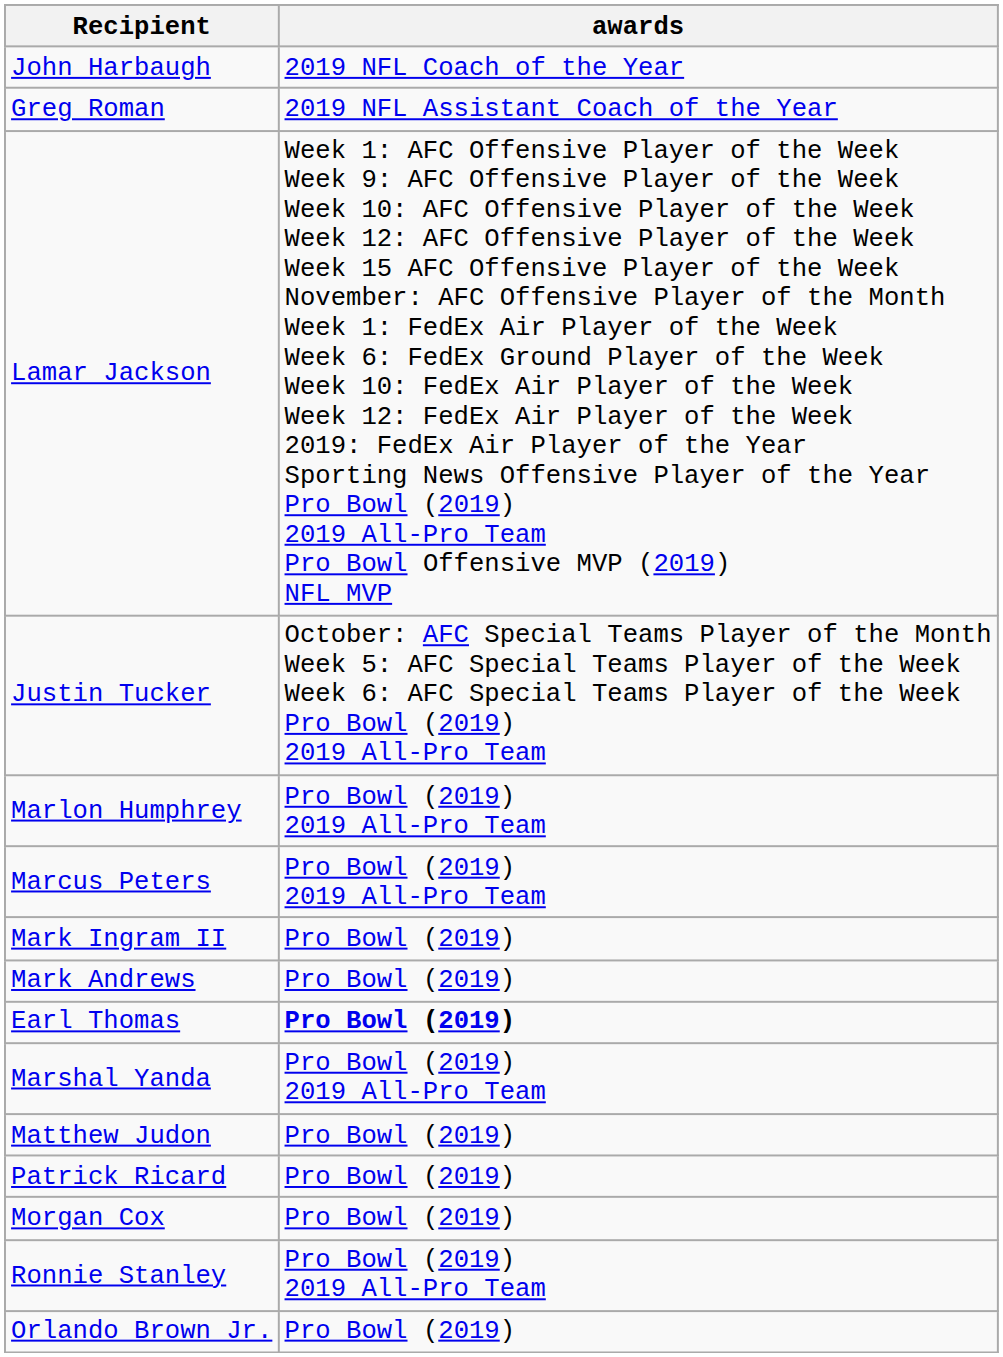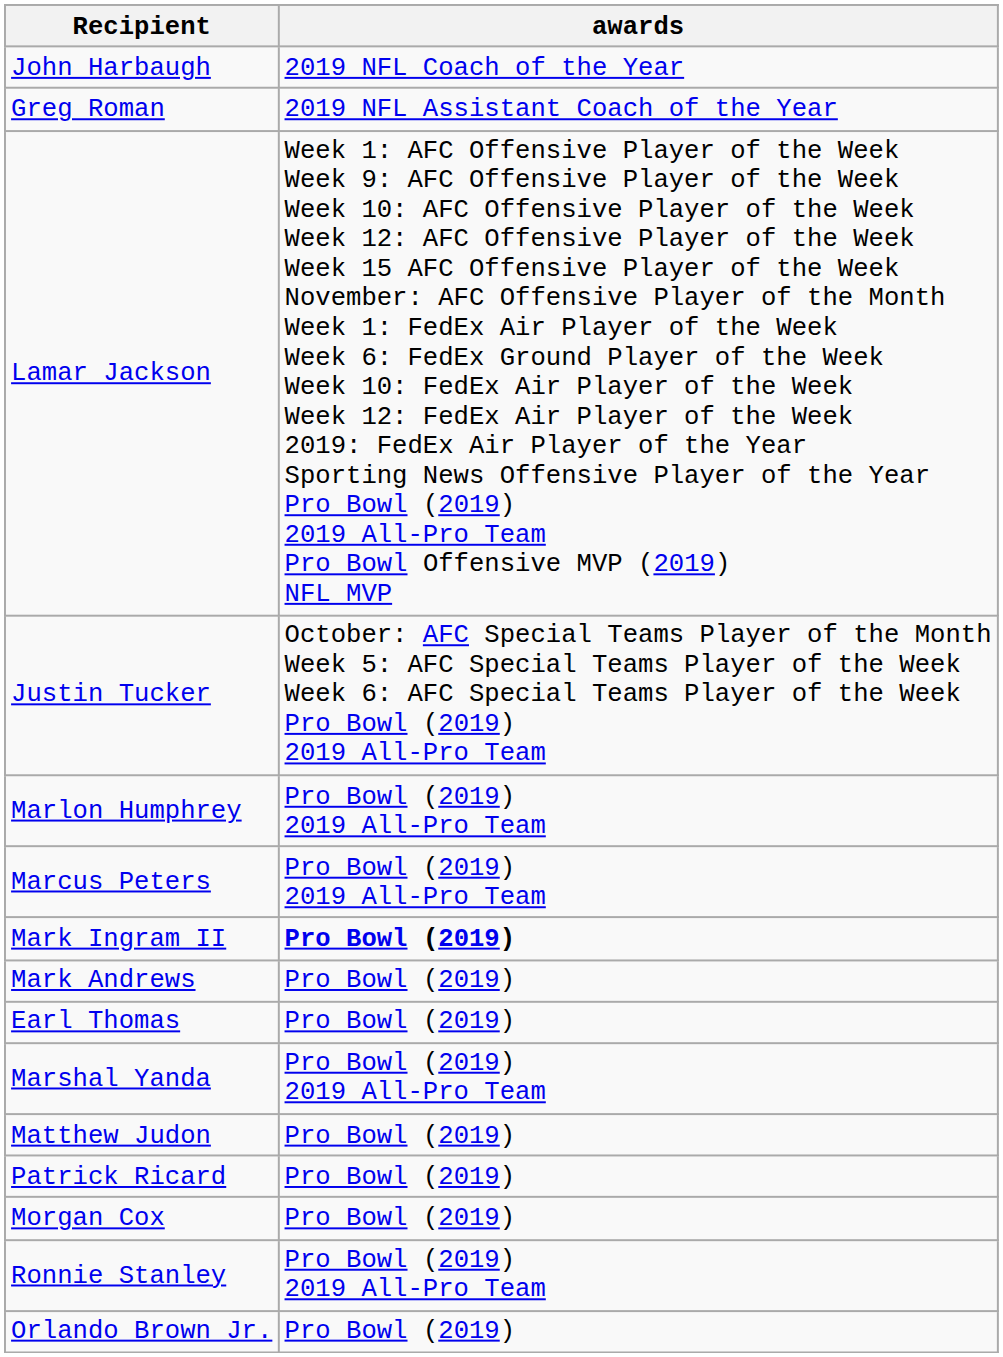(400, 939) normal -> (400, 939) bold
(400, 1022) bold -> (400, 1022) normal
